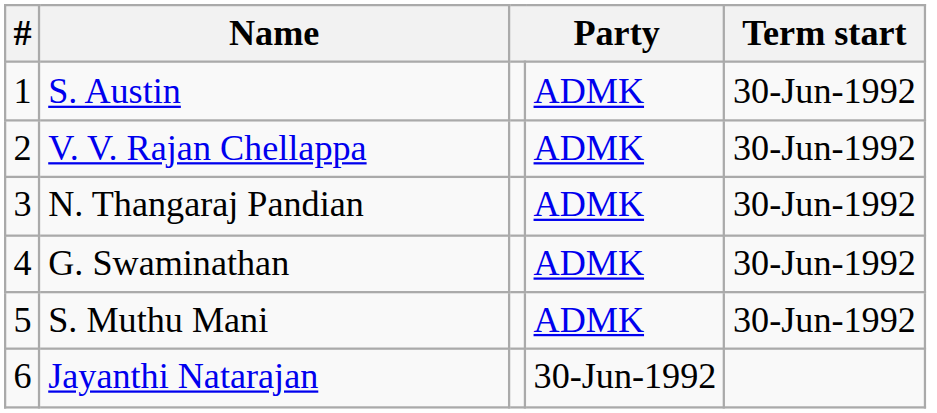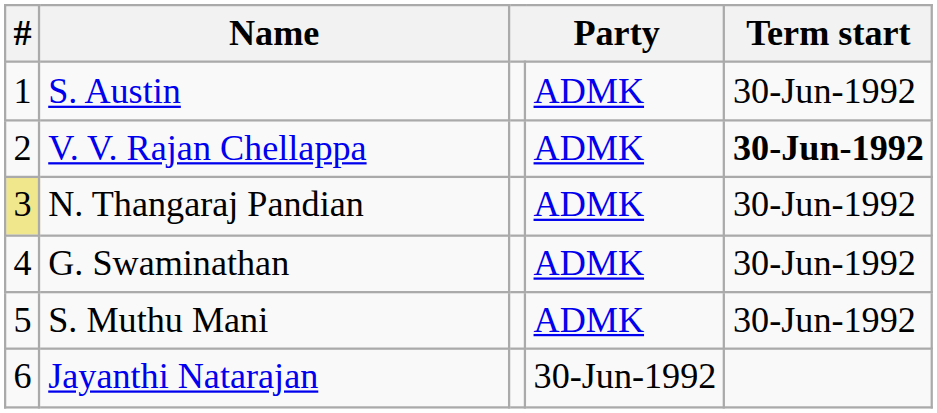(824, 147) normal -> (828, 147) bold
(23, 205) no background -> (23, 205) khaki background
